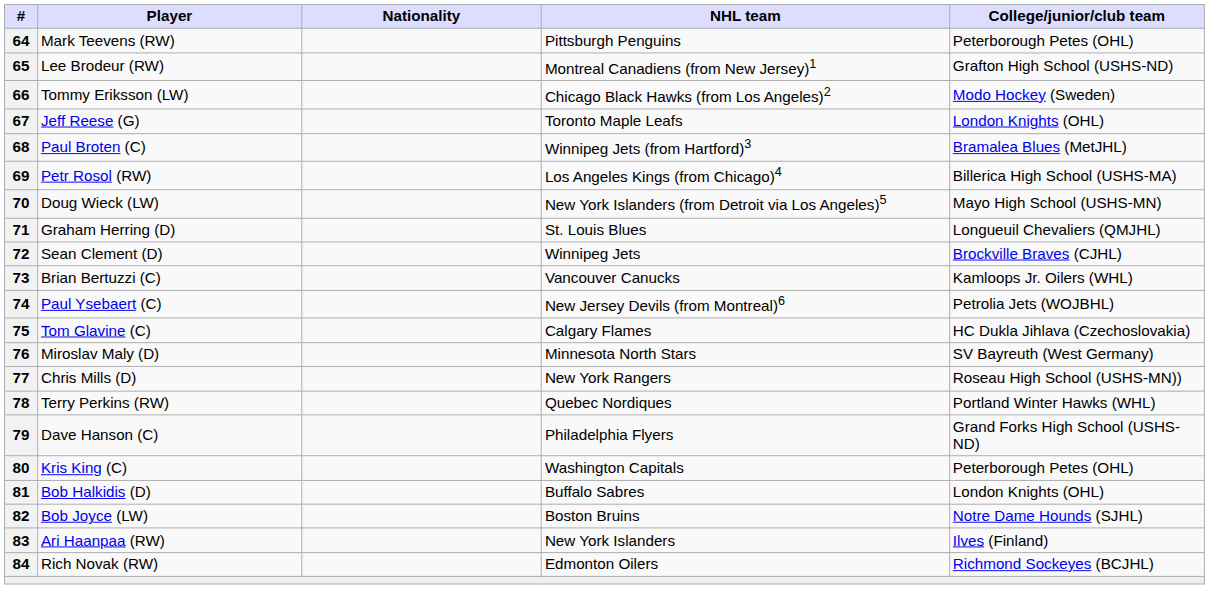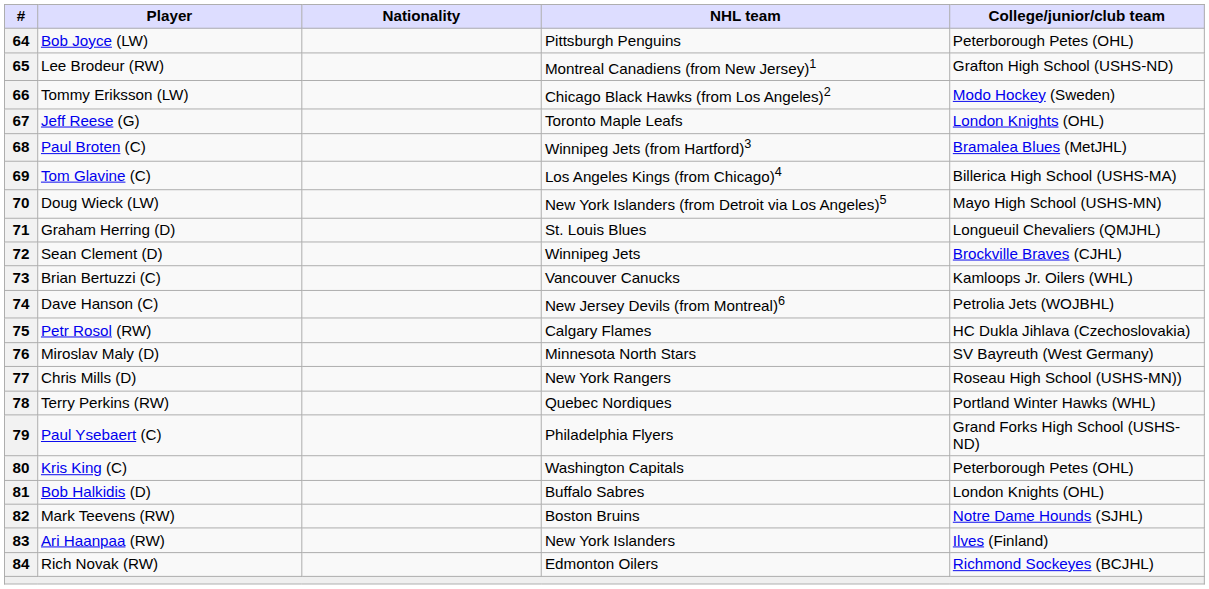(108, 40) Mark Teevens (RW) -> (94, 40) Bob Joyce (LW)
(96, 175) Petr Rosol (RW) -> (96, 175) Tom Glavine (C)
(101, 304) Paul Ysebaert (C) -> (100, 304) Dave Hanson (C)
(96, 330) Tom Glavine (C) -> (96, 330) Petr Rosol (RW)
(100, 435) Dave Hanson (C) -> (101, 435) Paul Ysebaert (C)
(94, 516) Bob Joyce (LW) -> (108, 516) Mark Teevens (RW)
